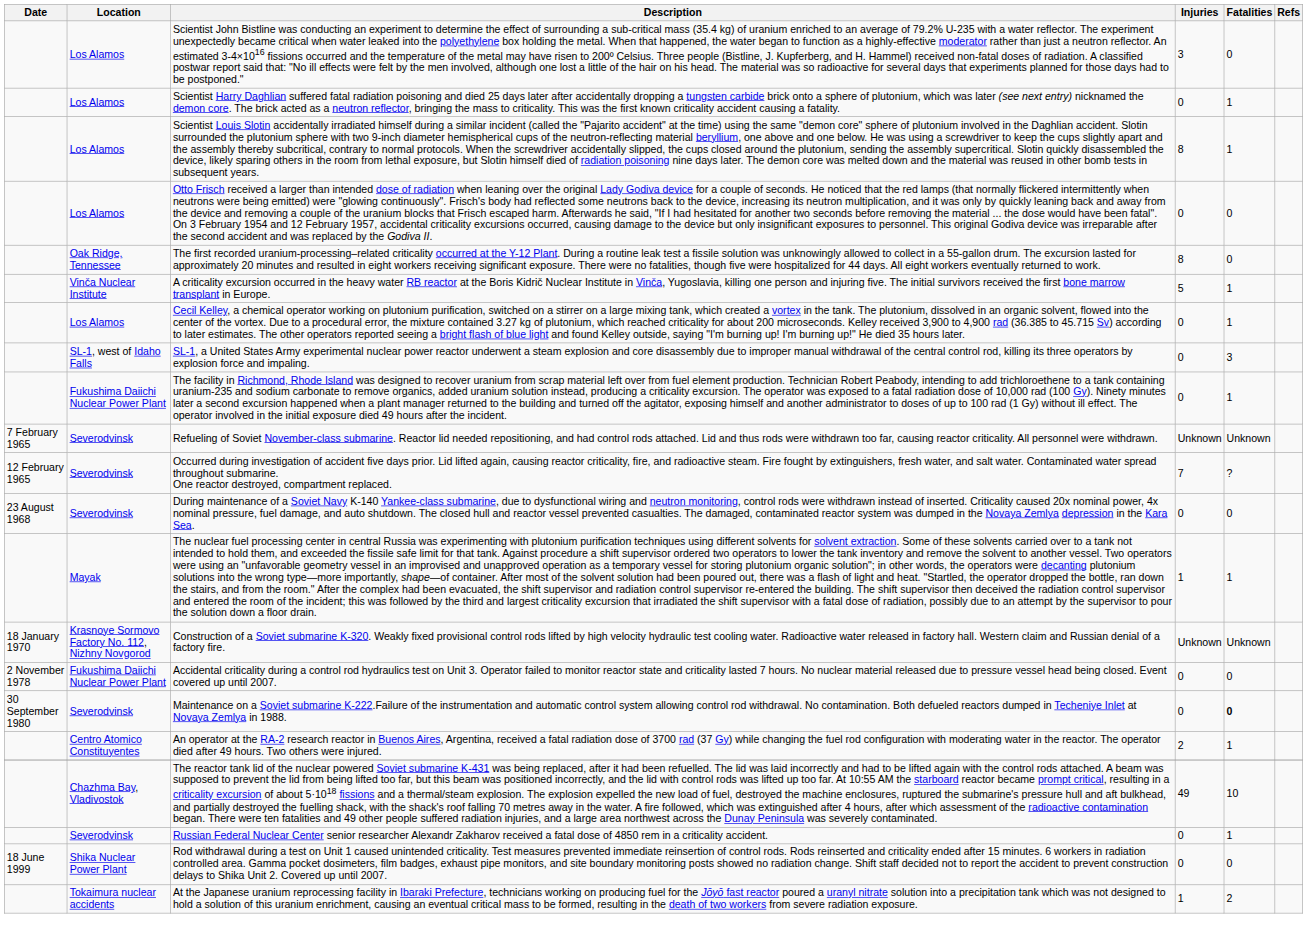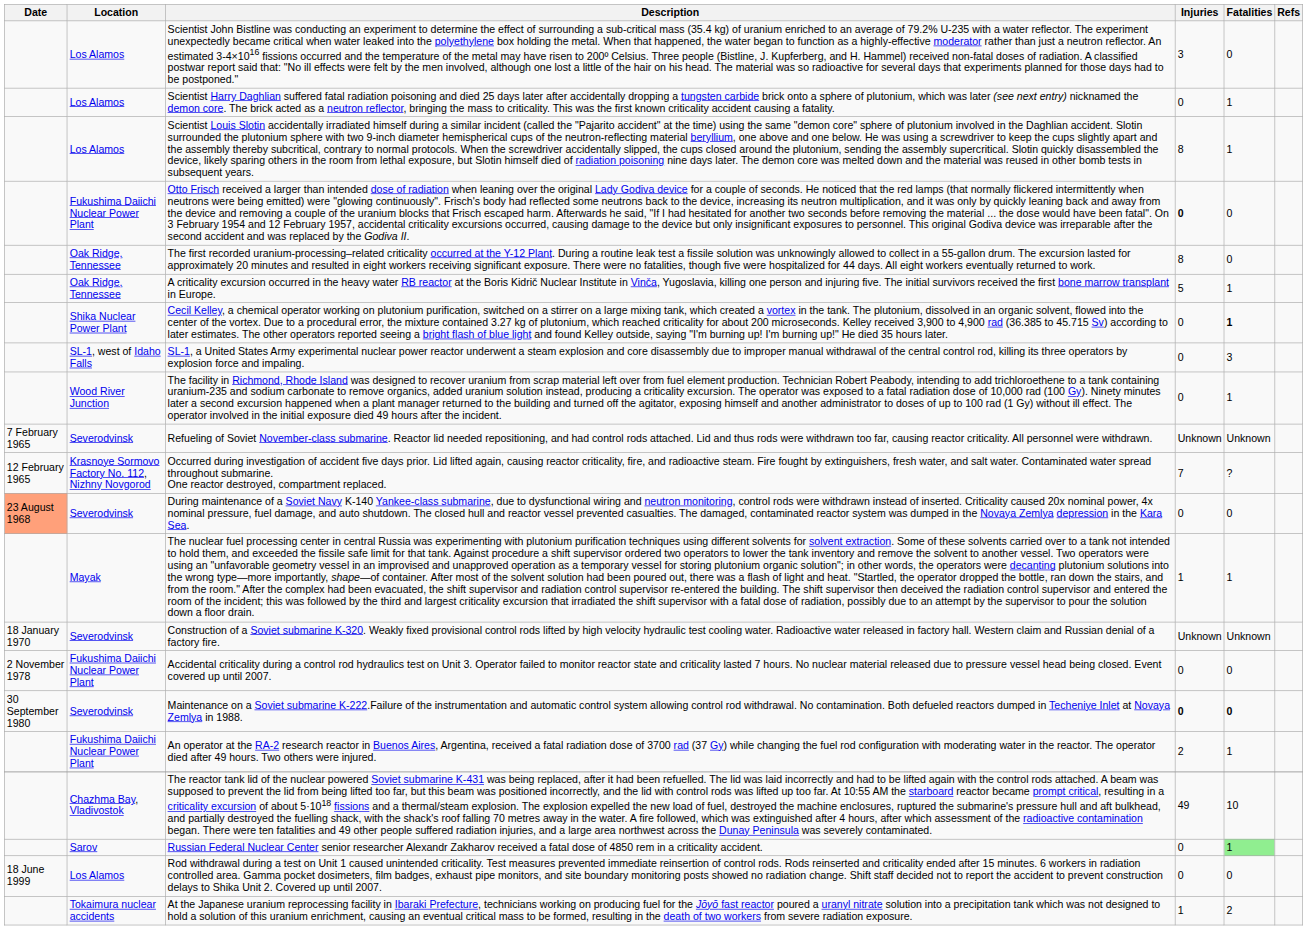(97, 213) Los Alamos -> (113, 213) Fukushima Daiichi Nuclear Power Plant
(1181, 213) normal -> (1181, 213) bold
(102, 288) Vinča Nuclear Institute -> (96, 288) Oak Ridge, Tennessee
(97, 323) Los Alamos -> (103, 323) Shika Nuclear Power Plant
(1230, 323) normal -> (1229, 323) bold
(118, 398) Fukushima Daiichi Nuclear Power Plant -> (97, 398) Wood River Junction
(101, 473) Severodvinsk -> (115, 473) Krasnoye Sormovo Factory No. 112, Nizhny Novgorod
(30, 513) no background -> (30, 513) lightsalmon background
(115, 642) Krasnoye Sormovo Factory No. 112, Nizhny Novgorod -> (101, 636) Severodvinsk
(1181, 711) normal -> (1181, 711) bold
(106, 745) Centro Atomico Constituyentes -> (113, 751) Fukushima Daiichi Nuclear Power Plant
(101, 835) Severodvinsk -> (83, 847) Sarov
(1230, 835) no background -> (1229, 847) lightgreen background
(103, 864) Shika Nuclear Power Plant -> (97, 876) Los Alamos
